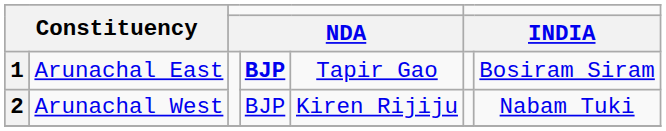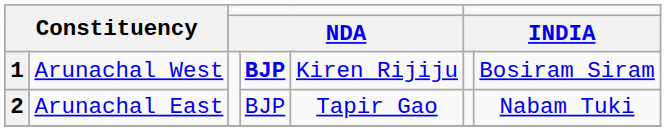(129, 71) Arunachal East -> (129, 71) Arunachal West
(377, 71) Tapir Gao -> (377, 71) Kiren Rijiju
(129, 107) Arunachal West -> (129, 107) Arunachal East
(377, 107) Kiren Rijiju -> (377, 107) Tapir Gao
